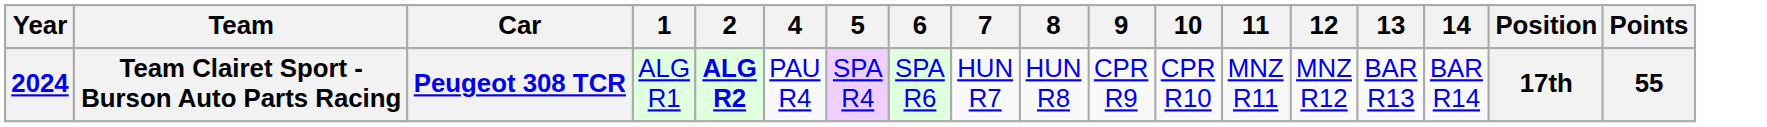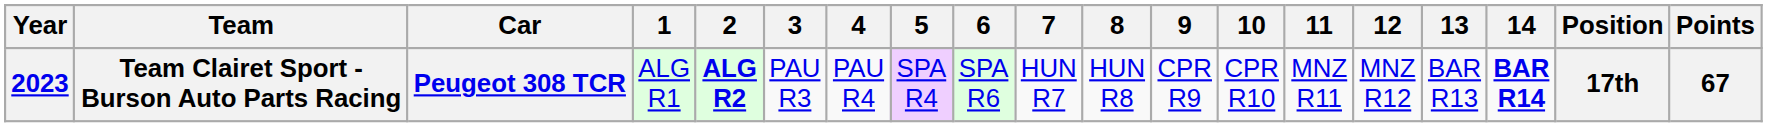+ column: (795, 26)
(40, 84) 2024 -> (40, 84) 2023
(1456, 84) normal -> (1521, 84) bold
(1649, 84) 55 -> (1715, 84) 67
